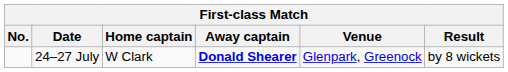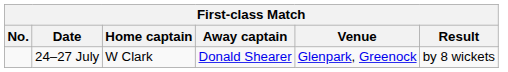(248, 57) bold -> (245, 57) normal
